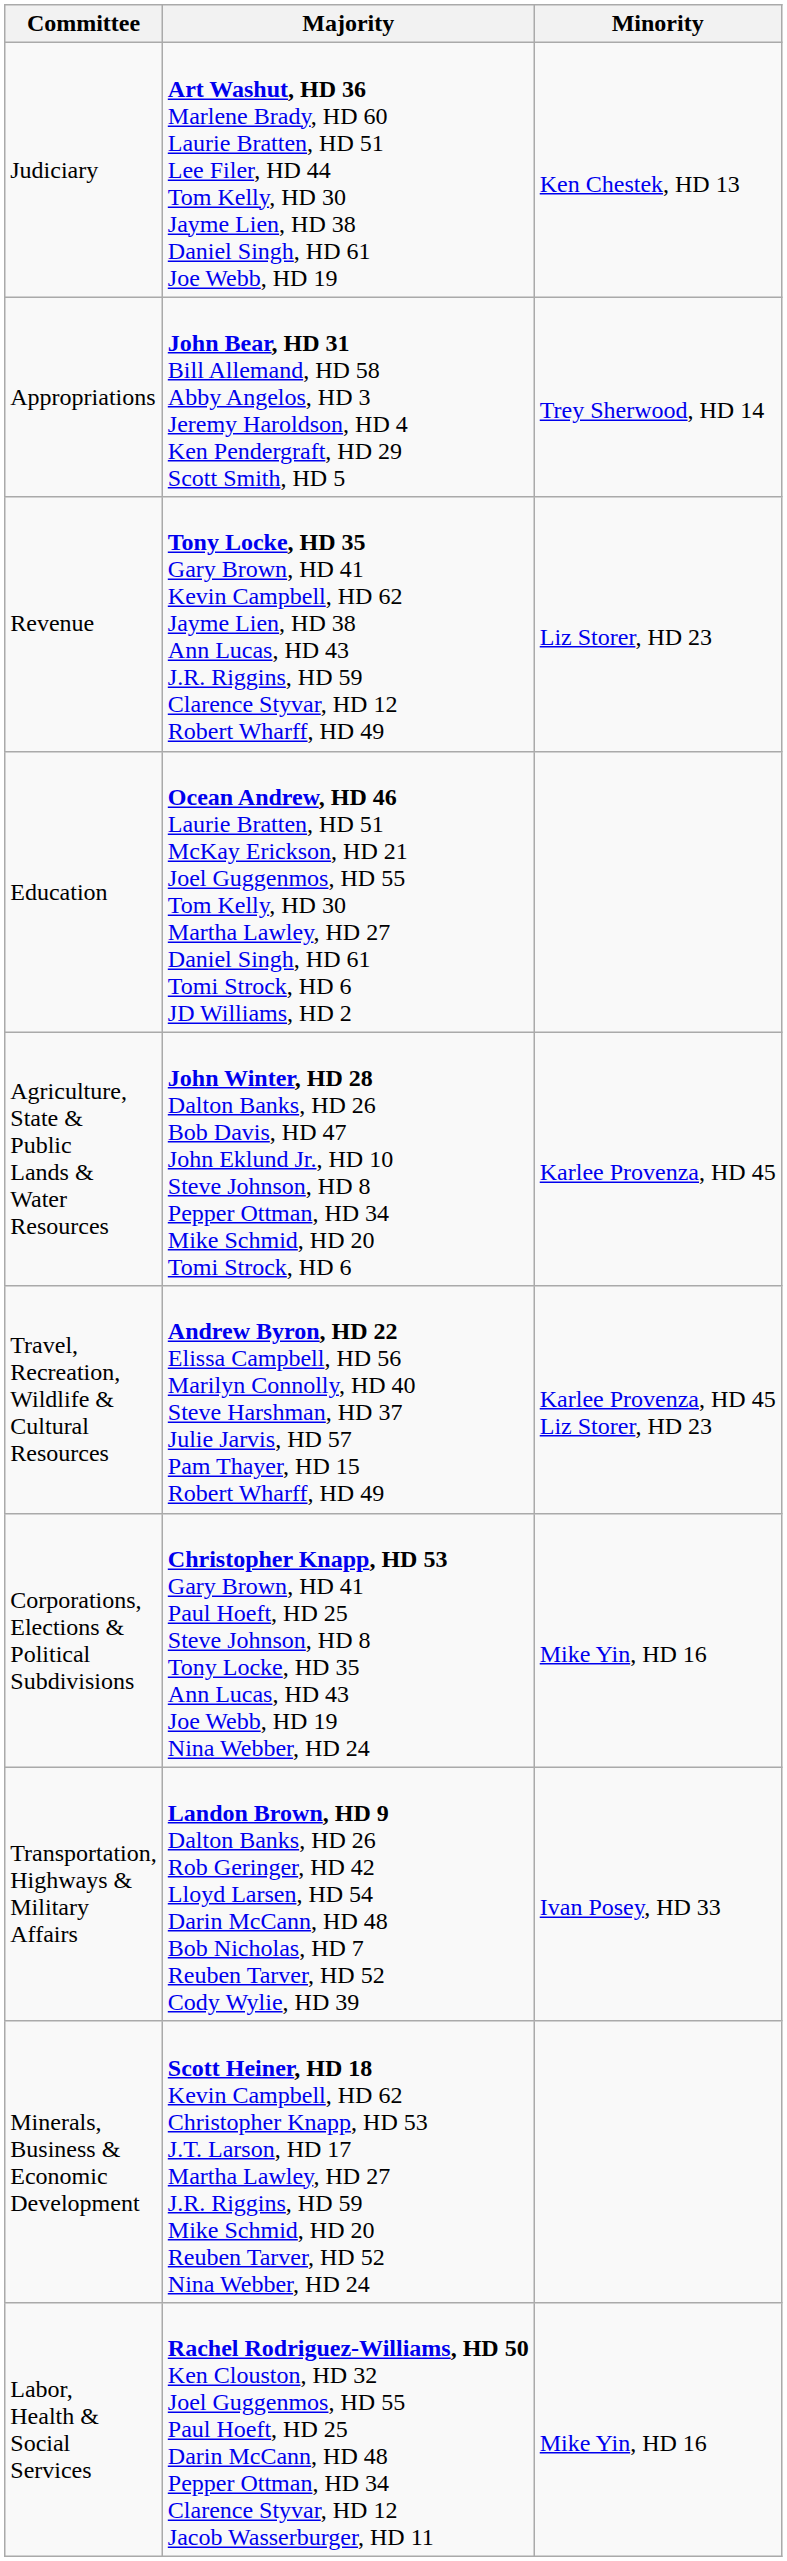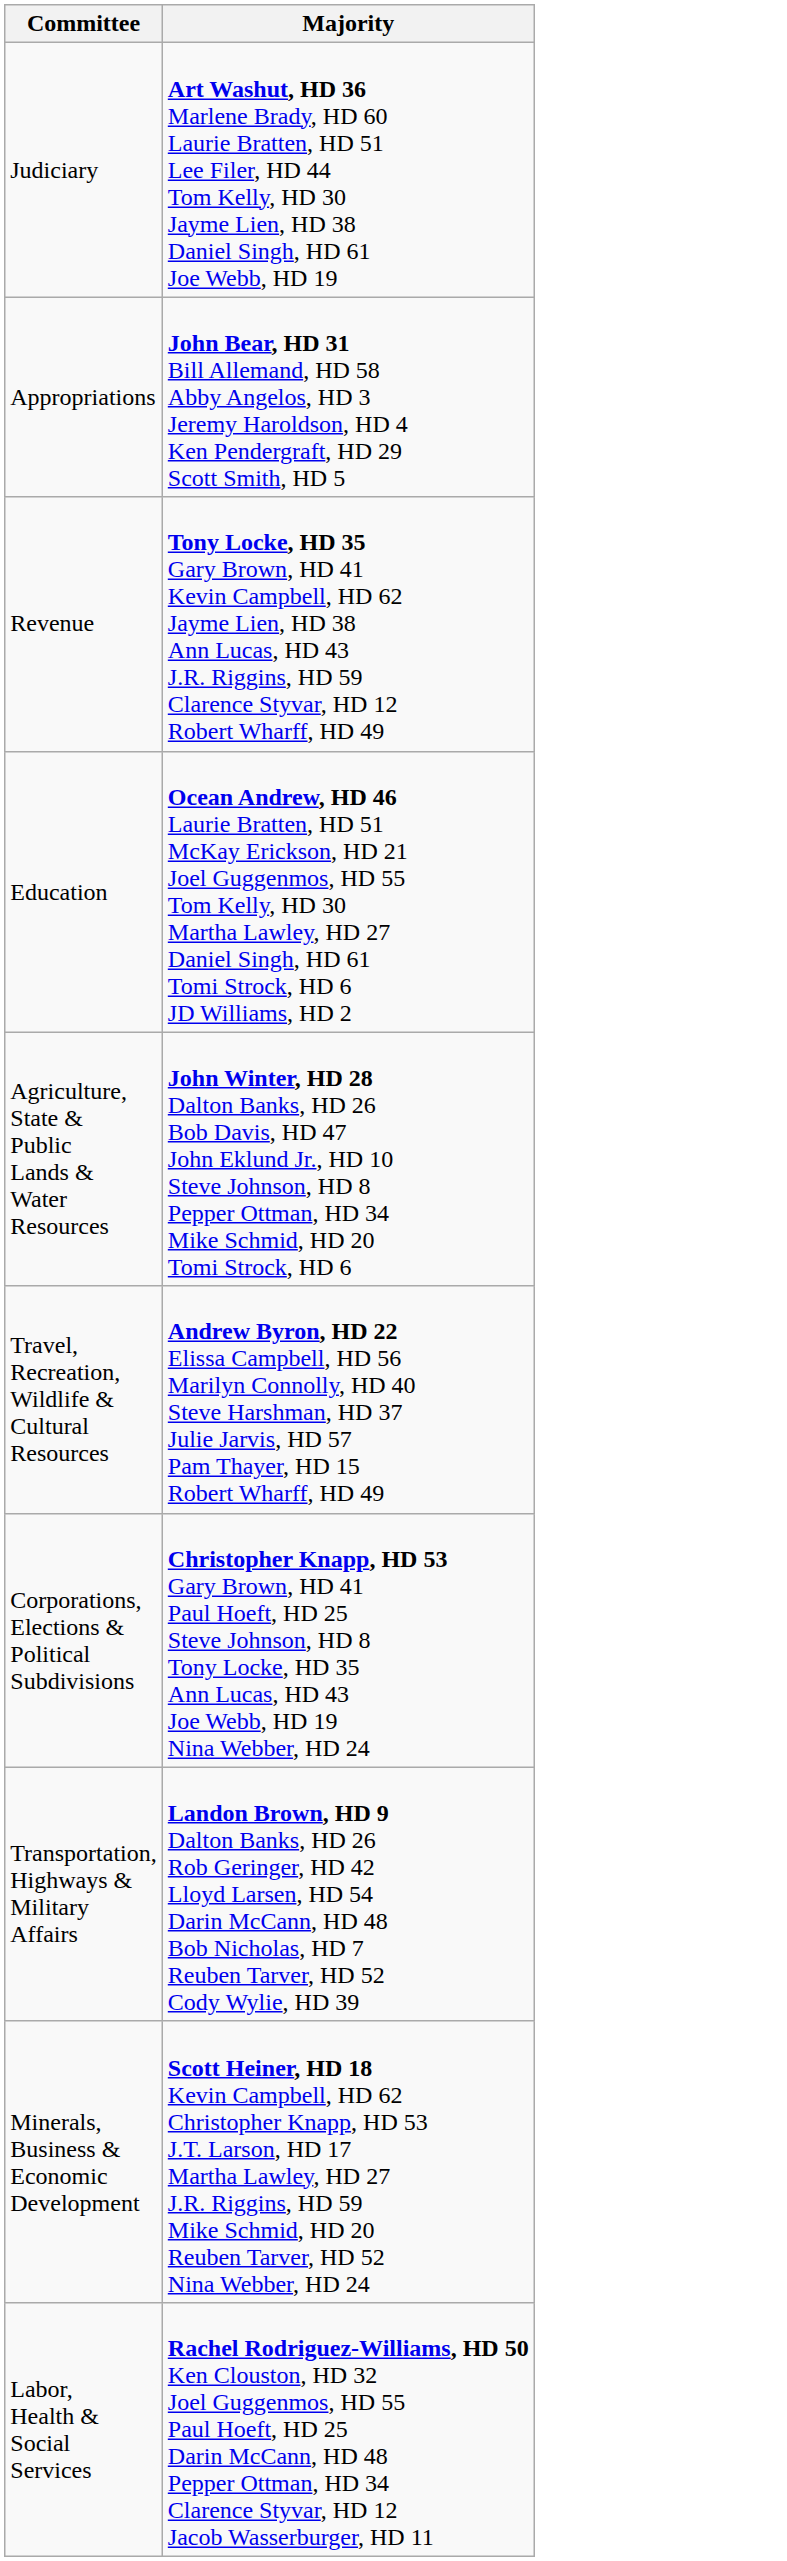- column: (658, 23)
